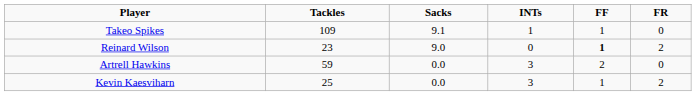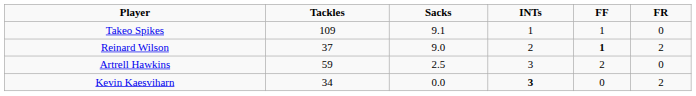(327, 47) 23 -> (327, 47) 37
(530, 47) 0 -> (530, 47) 2
(438, 64) 0.0 -> (438, 64) 2.5
(327, 82) 25 -> (327, 82) 34
(530, 82) normal -> (530, 82) bold
(602, 82) 1 -> (602, 82) 0
